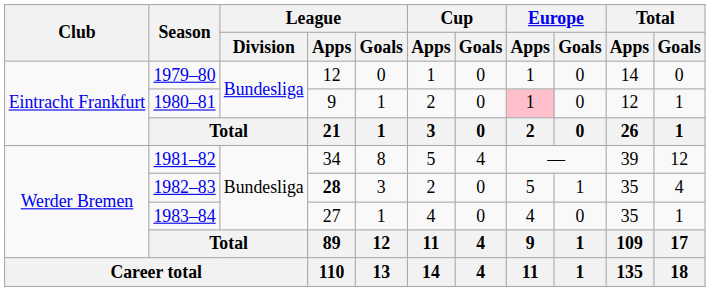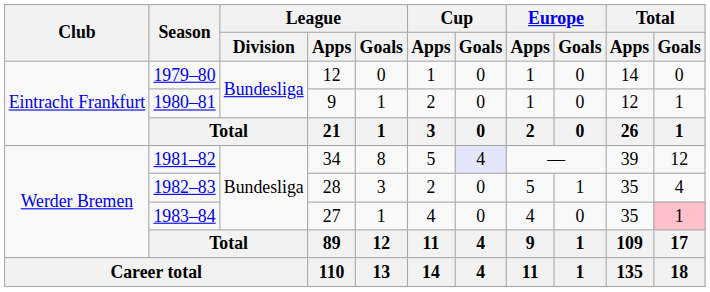(530, 103) pink background -> (530, 103) no background
(481, 159) no background -> (481, 159) lavender background
(332, 187) bold -> (332, 187) normal
(679, 215) no background -> (679, 215) pink background
